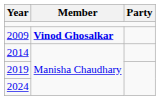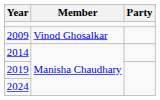(73, 35) bold -> (71, 35) normal
